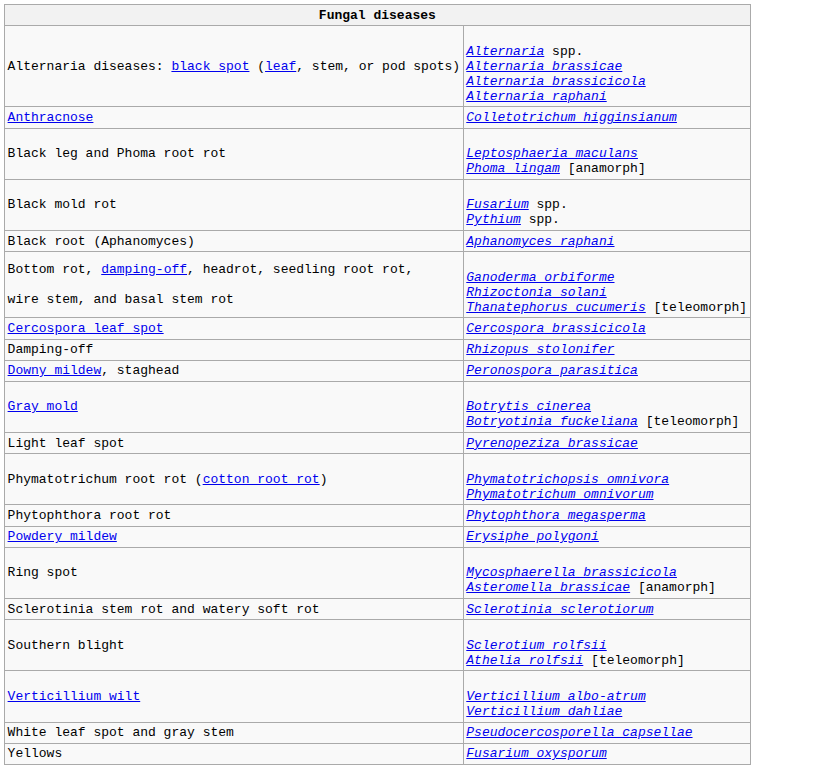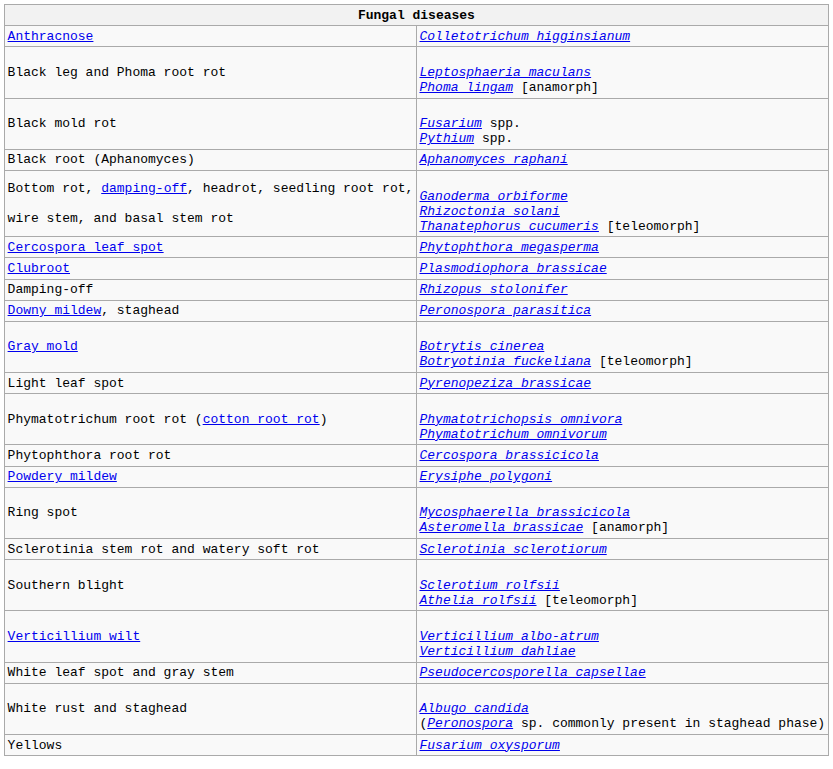- row: (234, 66)
(556, 328) Cercospora brassicicola -> (509, 247) Phytophthora megasperma
+ row: (39, 268)
(556, 516) Phytophthora megasperma -> (509, 456) Cercospora brassicicola
+ row: (97, 709)
